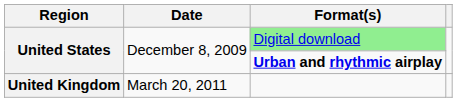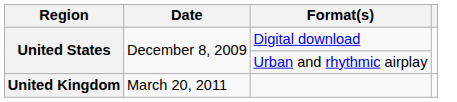(307, 39) lightgreen background -> (307, 39) no background
(348, 62) bold -> (340, 62) normal
